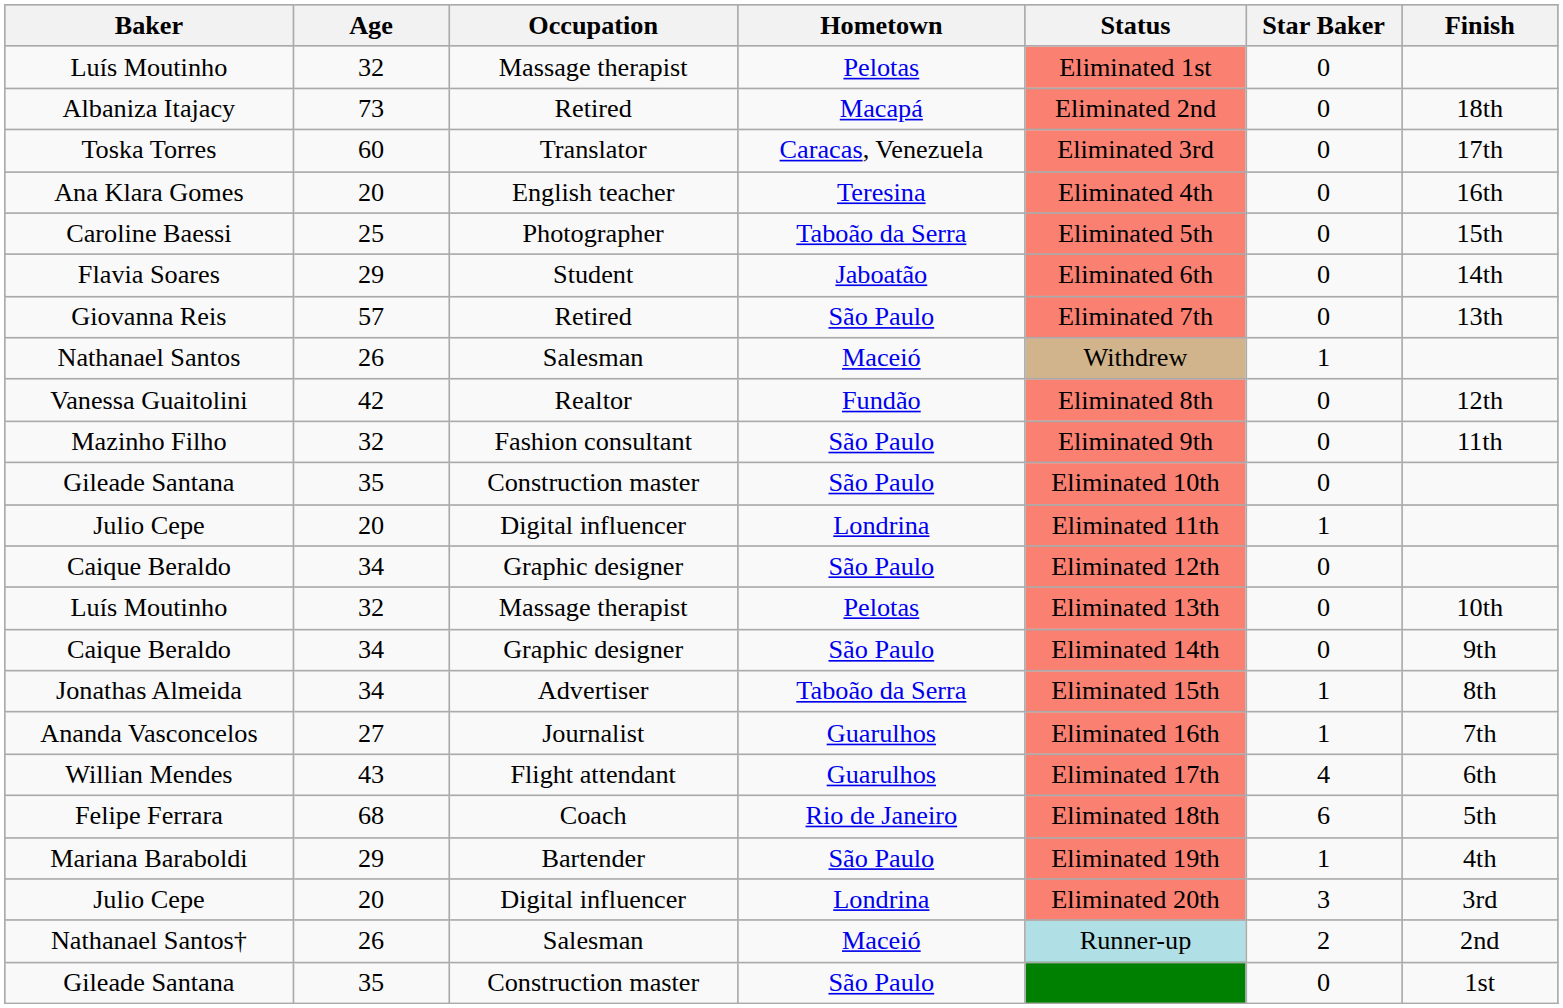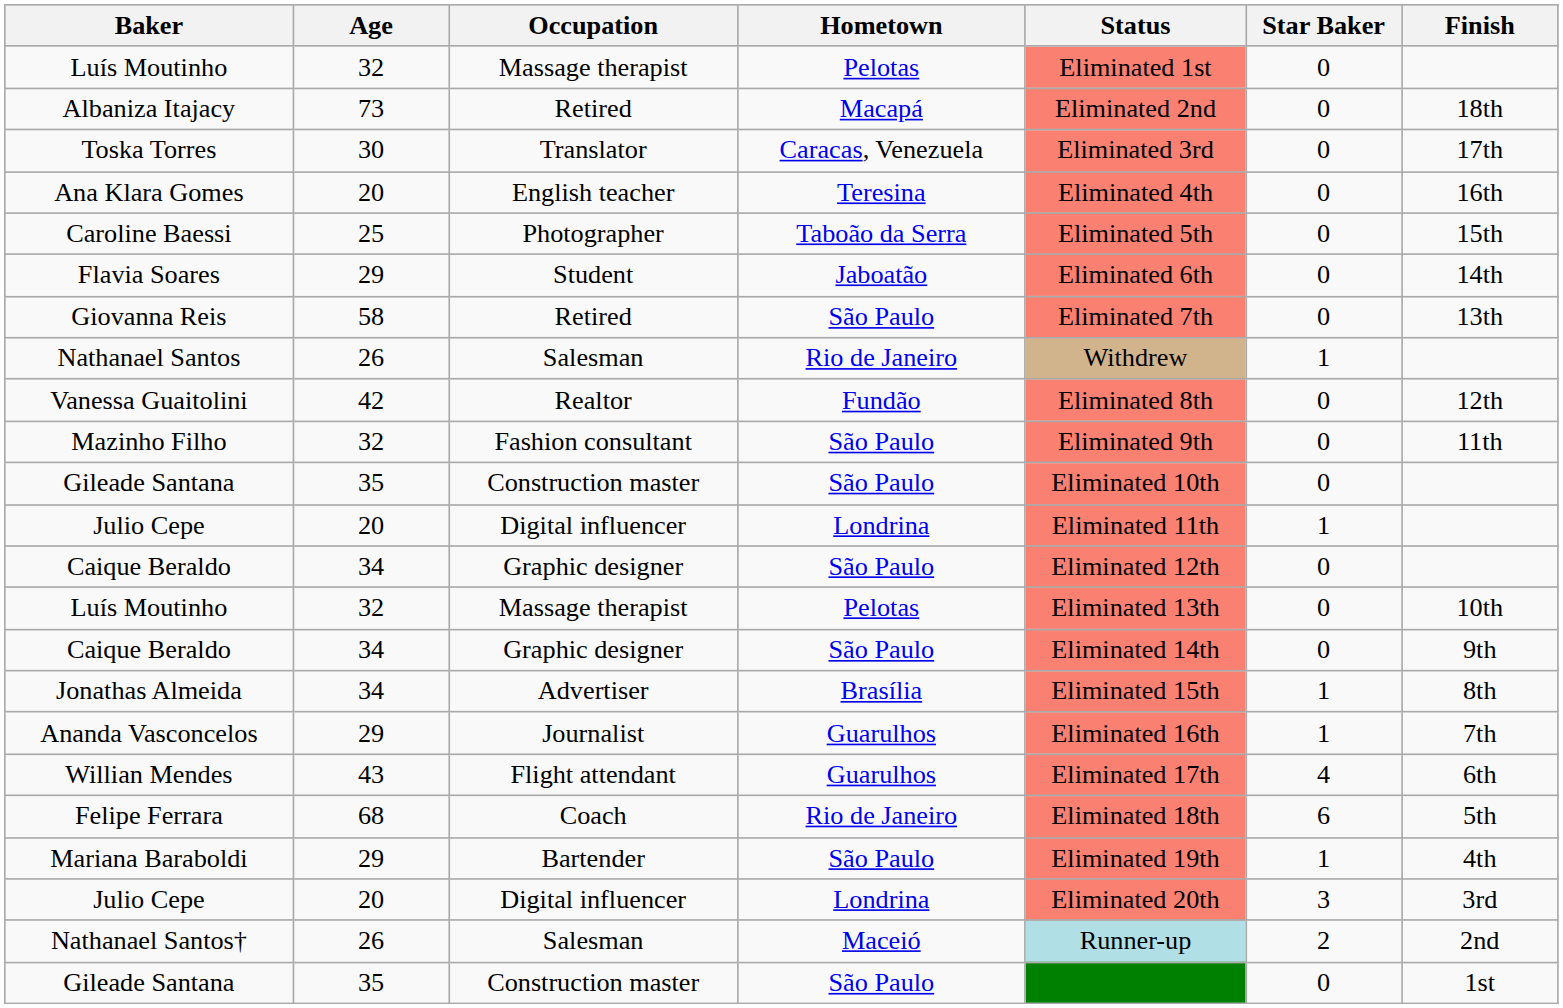(371, 150) 60 -> (371, 150) 30
(371, 316) 57 -> (371, 316) 58
(881, 358) Maceió -> (881, 358) Rio de Janeiro
(881, 691) Taboão da Serra -> (881, 691) Brasília
(371, 732) 27 -> (371, 732) 29
